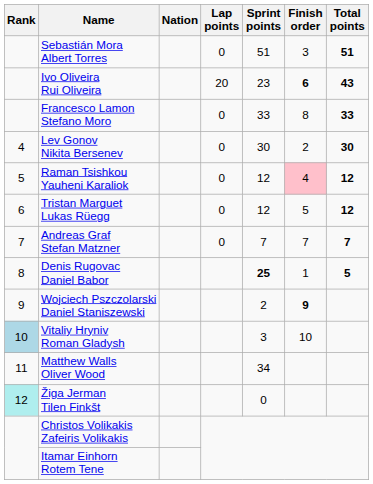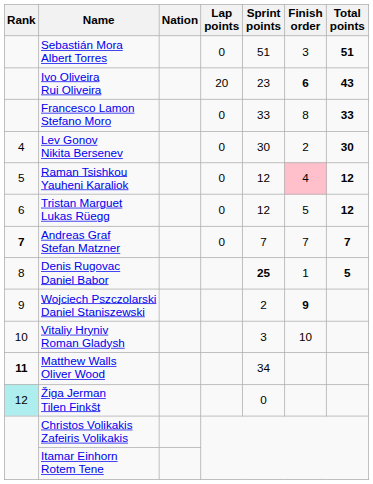(21, 241) normal -> (21, 241) bold
(21, 336) lightblue background -> (21, 336) no background
(21, 368) normal -> (21, 368) bold
